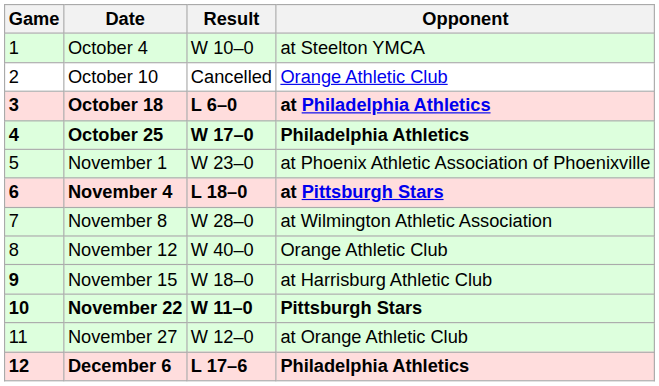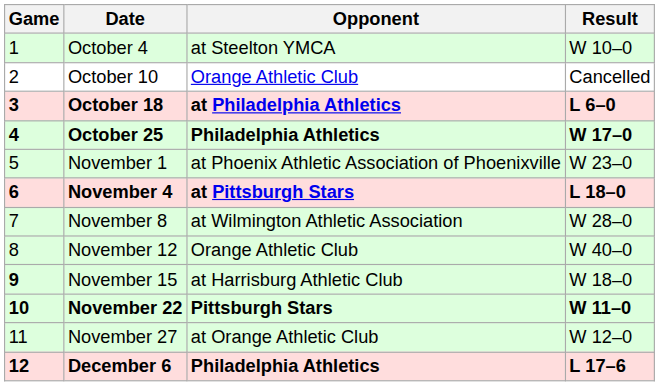columns swapped: (465, 18) <-> (231, 18)
